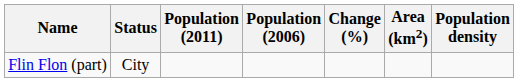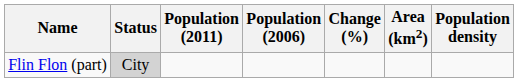(136, 64) no background -> (136, 64) lightgrey background
